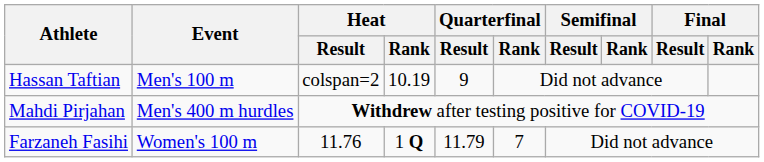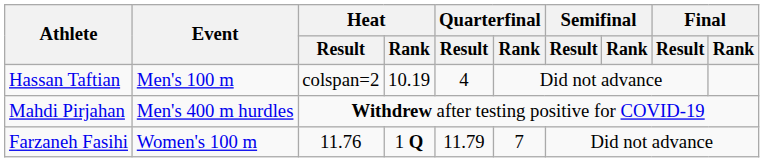(464, 80) 9 -> (464, 80) 4
